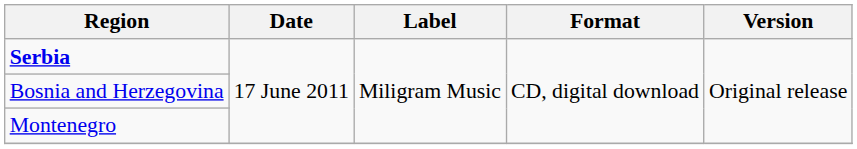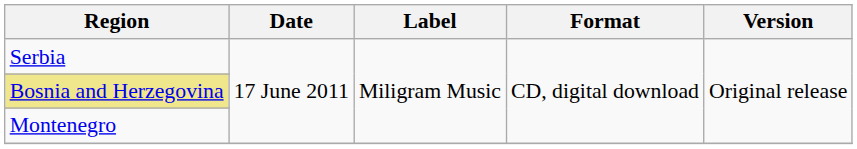(40, 56) bold -> (37, 56) normal
(117, 90) no background -> (117, 90) khaki background
